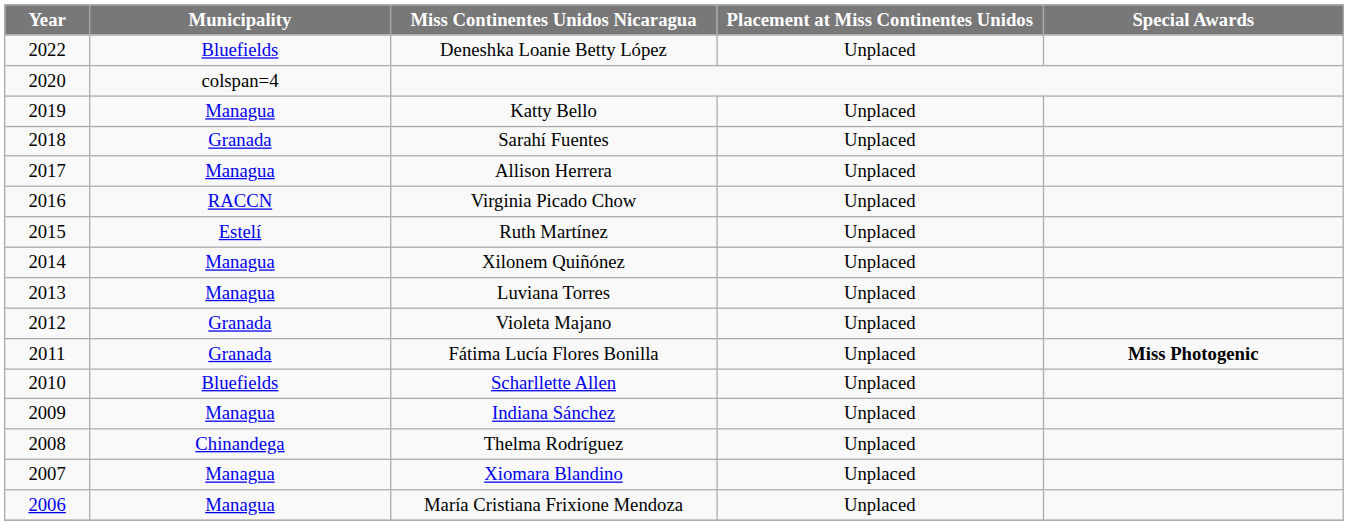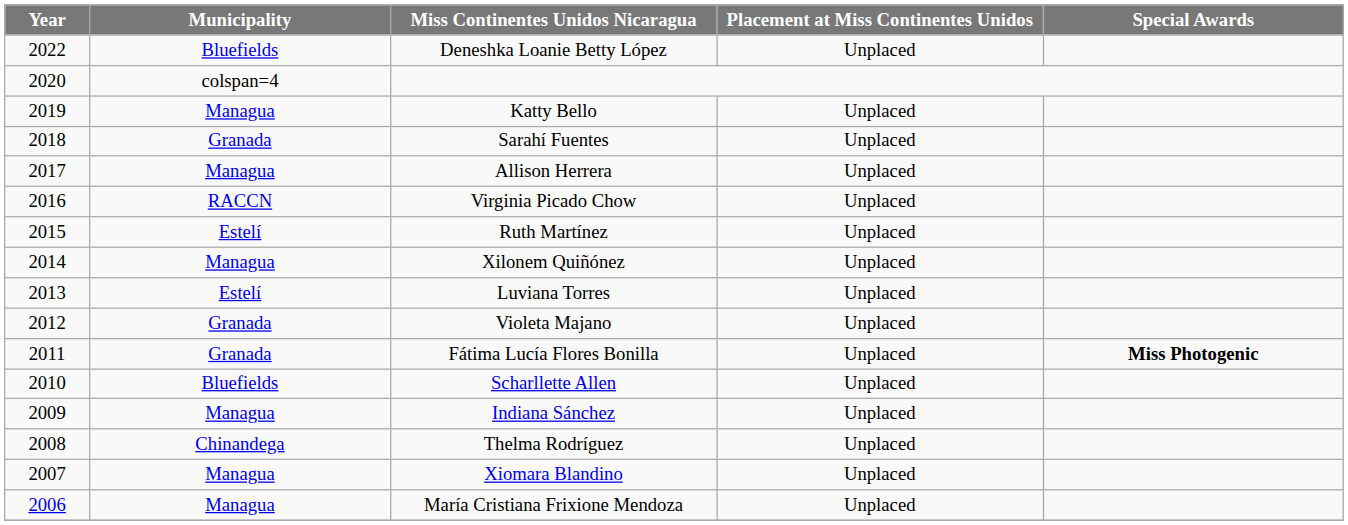(240, 292) Managua -> (240, 292) Estelí
